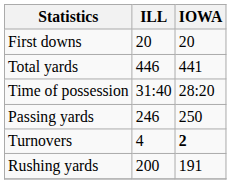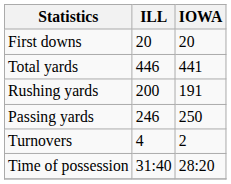rows swapped: (53, 166) <-> (68, 91)
(183, 141) bold -> (183, 141) normal
